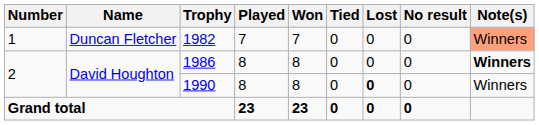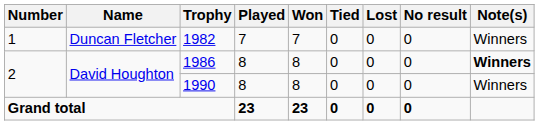(500, 39) lightsalmon background -> (500, 39) no background
(370, 85) bold -> (370, 85) normal
